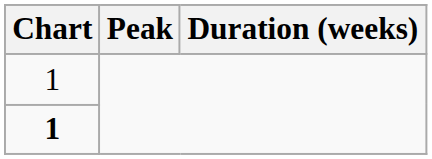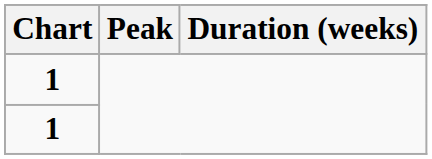(52, 79) normal -> (52, 79) bold
